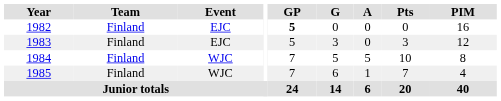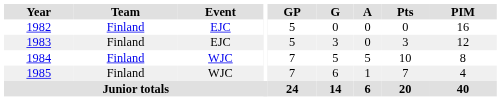(292, 27) bold -> (292, 27) normal
